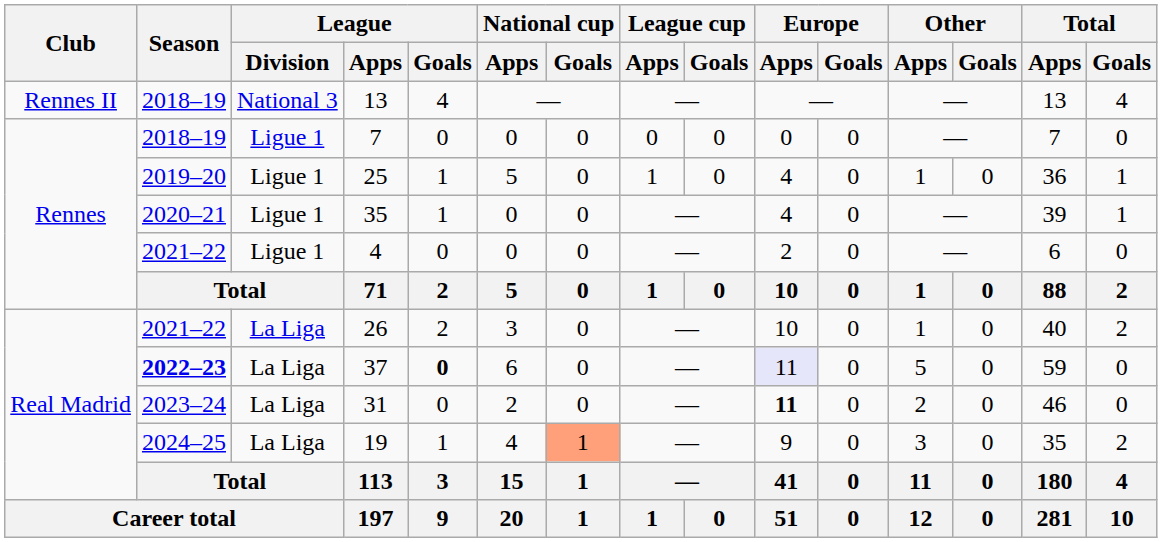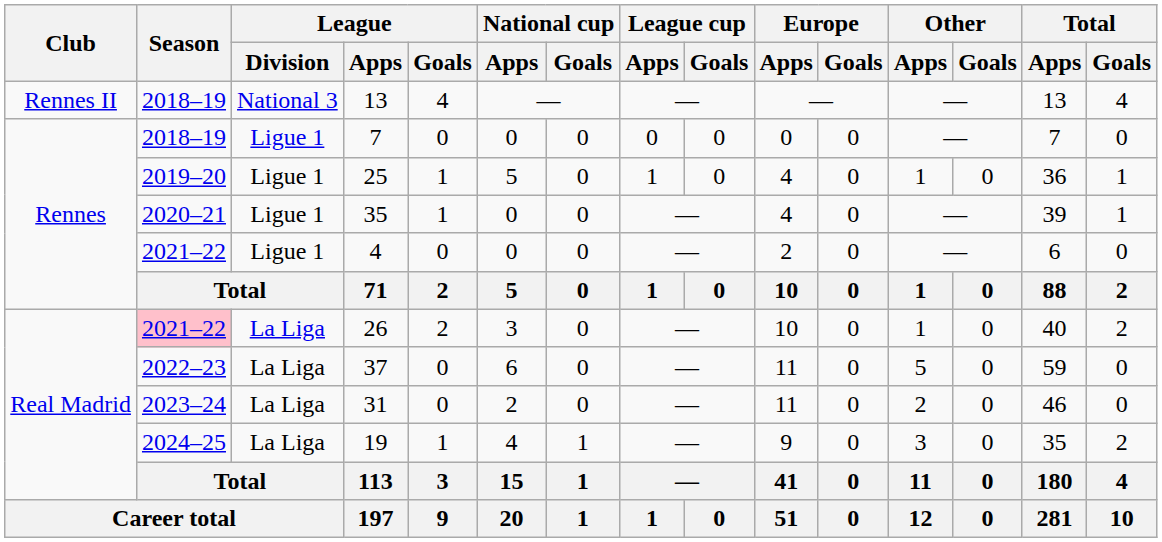(184, 328) no background -> (184, 328) pink background
(184, 366) bold -> (184, 366) normal
(443, 366) bold -> (443, 366) normal
(786, 366) lavender background -> (786, 366) no background
(786, 404) bold -> (786, 404) normal
(583, 442) lightsalmon background -> (583, 442) no background
